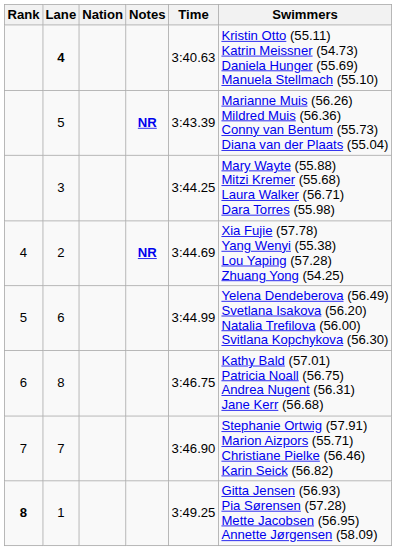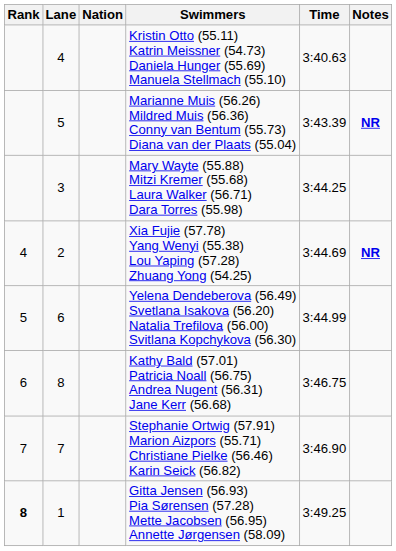columns swapped: (305, 14) <-> (147, 14)
(61, 57) bold -> (61, 57) normal
